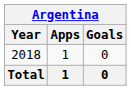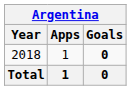(105, 55) normal -> (105, 55) bold
